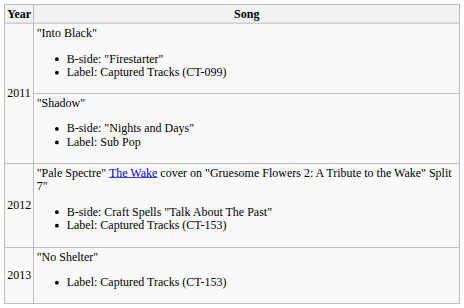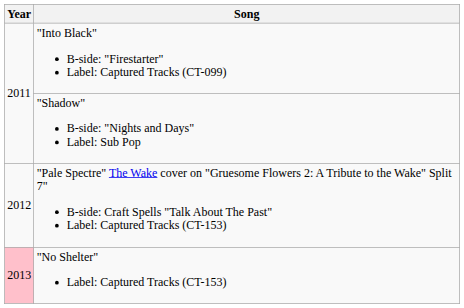(19, 275) no background -> (19, 275) pink background
